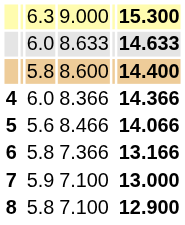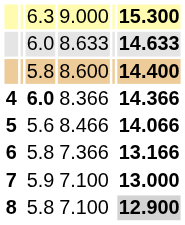(40, 98) normal -> (40, 98) bold
(149, 207) no background -> (149, 207) lightgrey background
